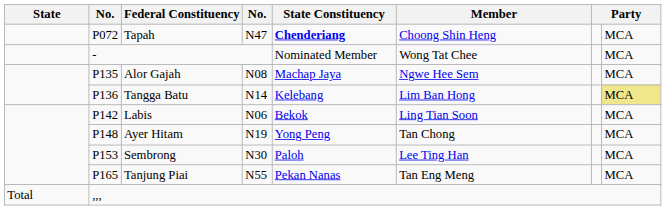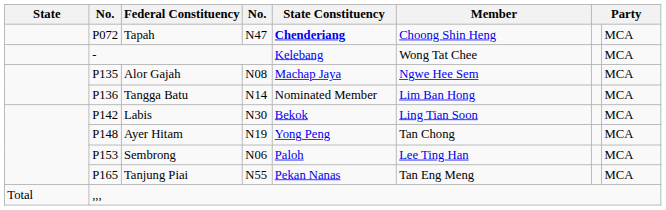(326, 54) Nominated Member -> (299, 54) Kelebang
(299, 94) Kelebang -> (326, 94) Nominated Member
(619, 94) khaki background -> (619, 94) no background
(256, 114) N06 -> (256, 114) N30
(256, 154) N30 -> (256, 154) N06
